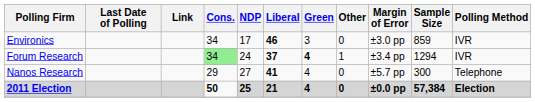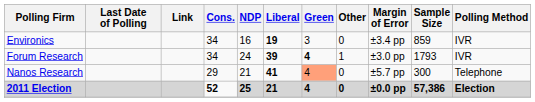(245, 40) 17 -> (245, 40) 16
(272, 40) 46 -> (272, 40) 19
(388, 40) ±3.0 pp -> (388, 40) ±3.4 pp
(212, 56) lightgreen background -> (212, 56) no background
(272, 56) 37 -> (272, 56) 39
(388, 56) ±3.4 pp -> (388, 56) ±3.0 pp
(425, 56) 1294 -> (425, 56) 1793
(245, 72) 27 -> (245, 72) 21
(307, 72) no background -> (307, 72) lightsalmon background
(212, 89) 50 -> (212, 89) 52
(429, 89) 57,384 -> (429, 89) 57,386
